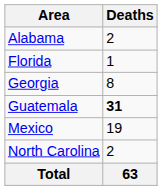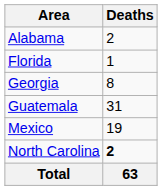(114, 106) bold -> (114, 106) normal
(110, 151) normal -> (110, 151) bold
